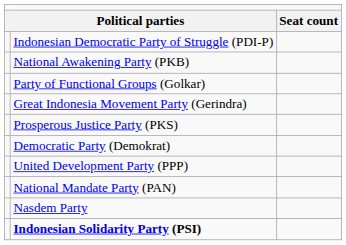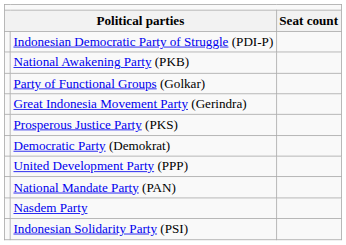(107, 229) bold -> (101, 229) normal
